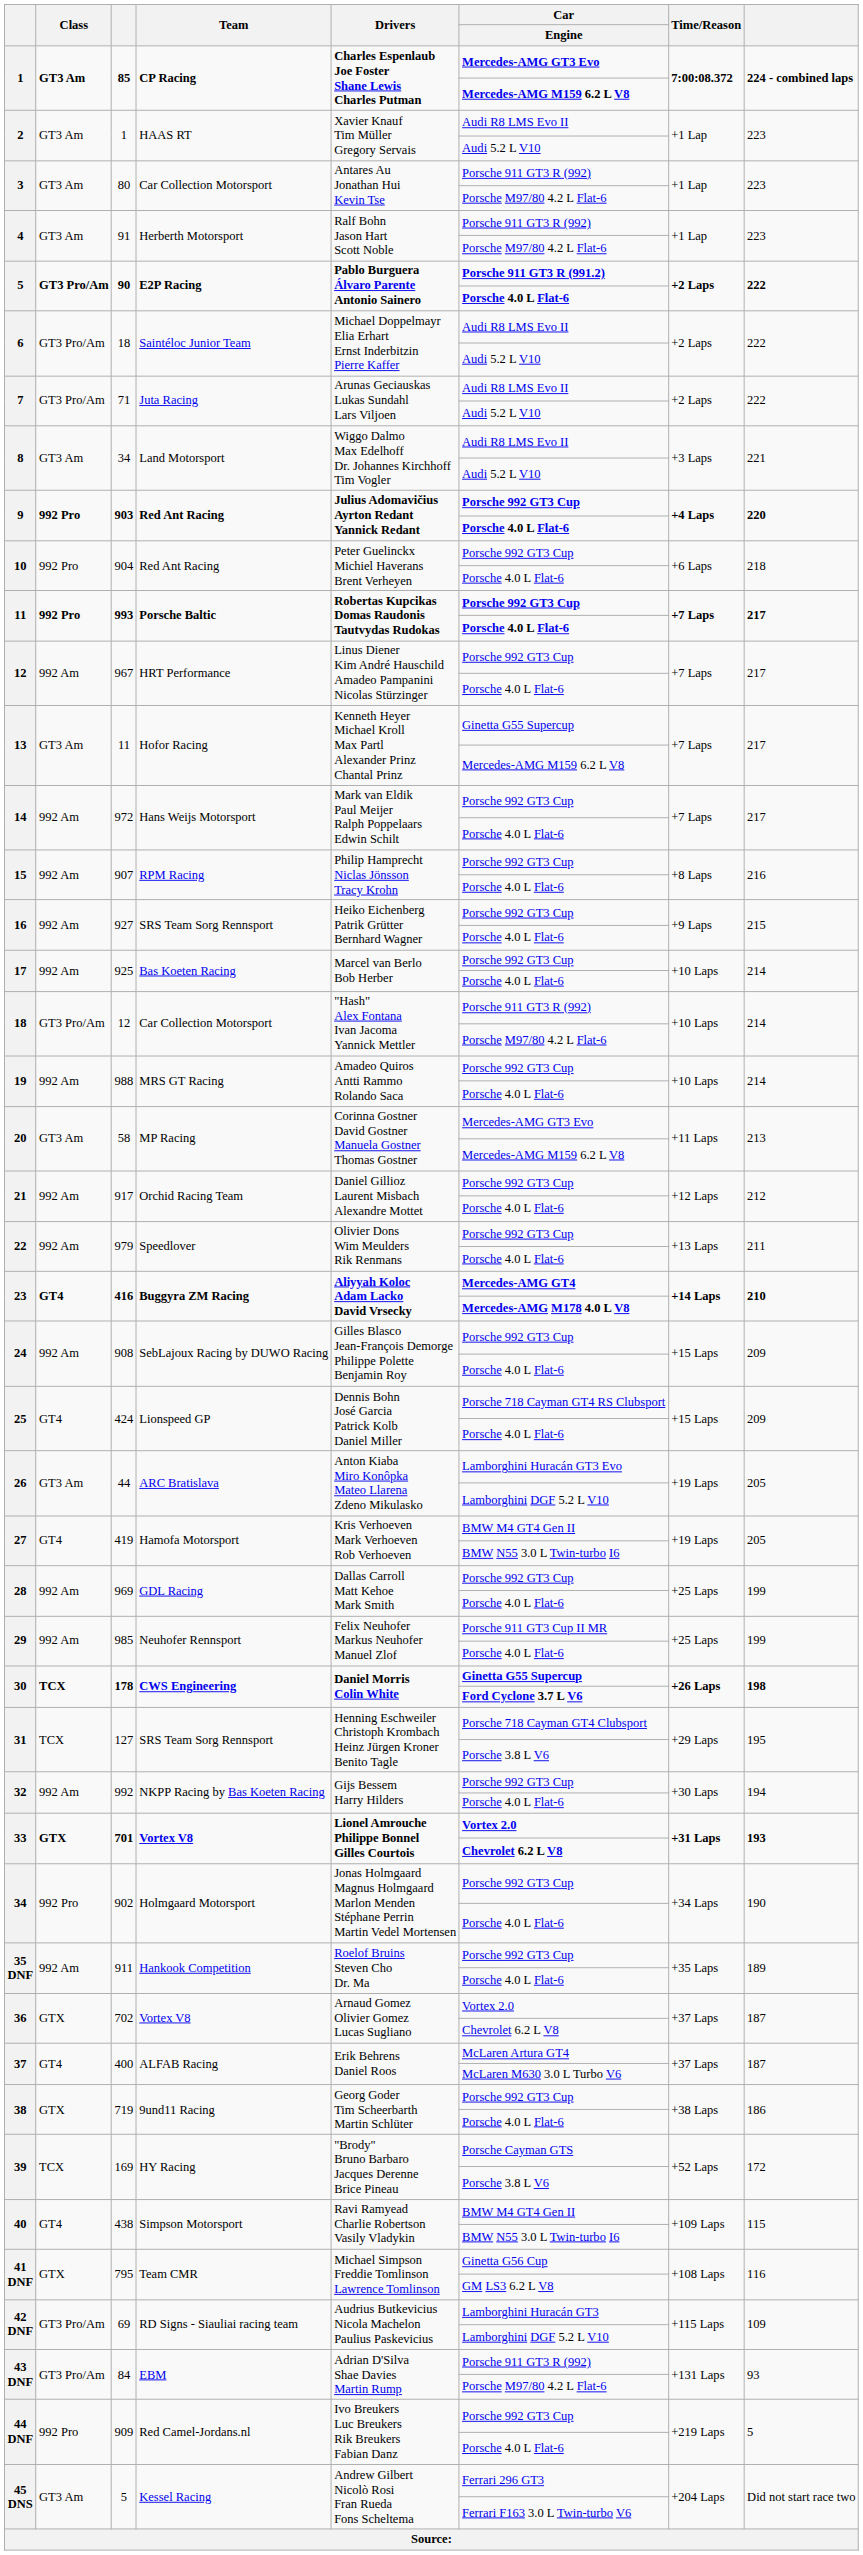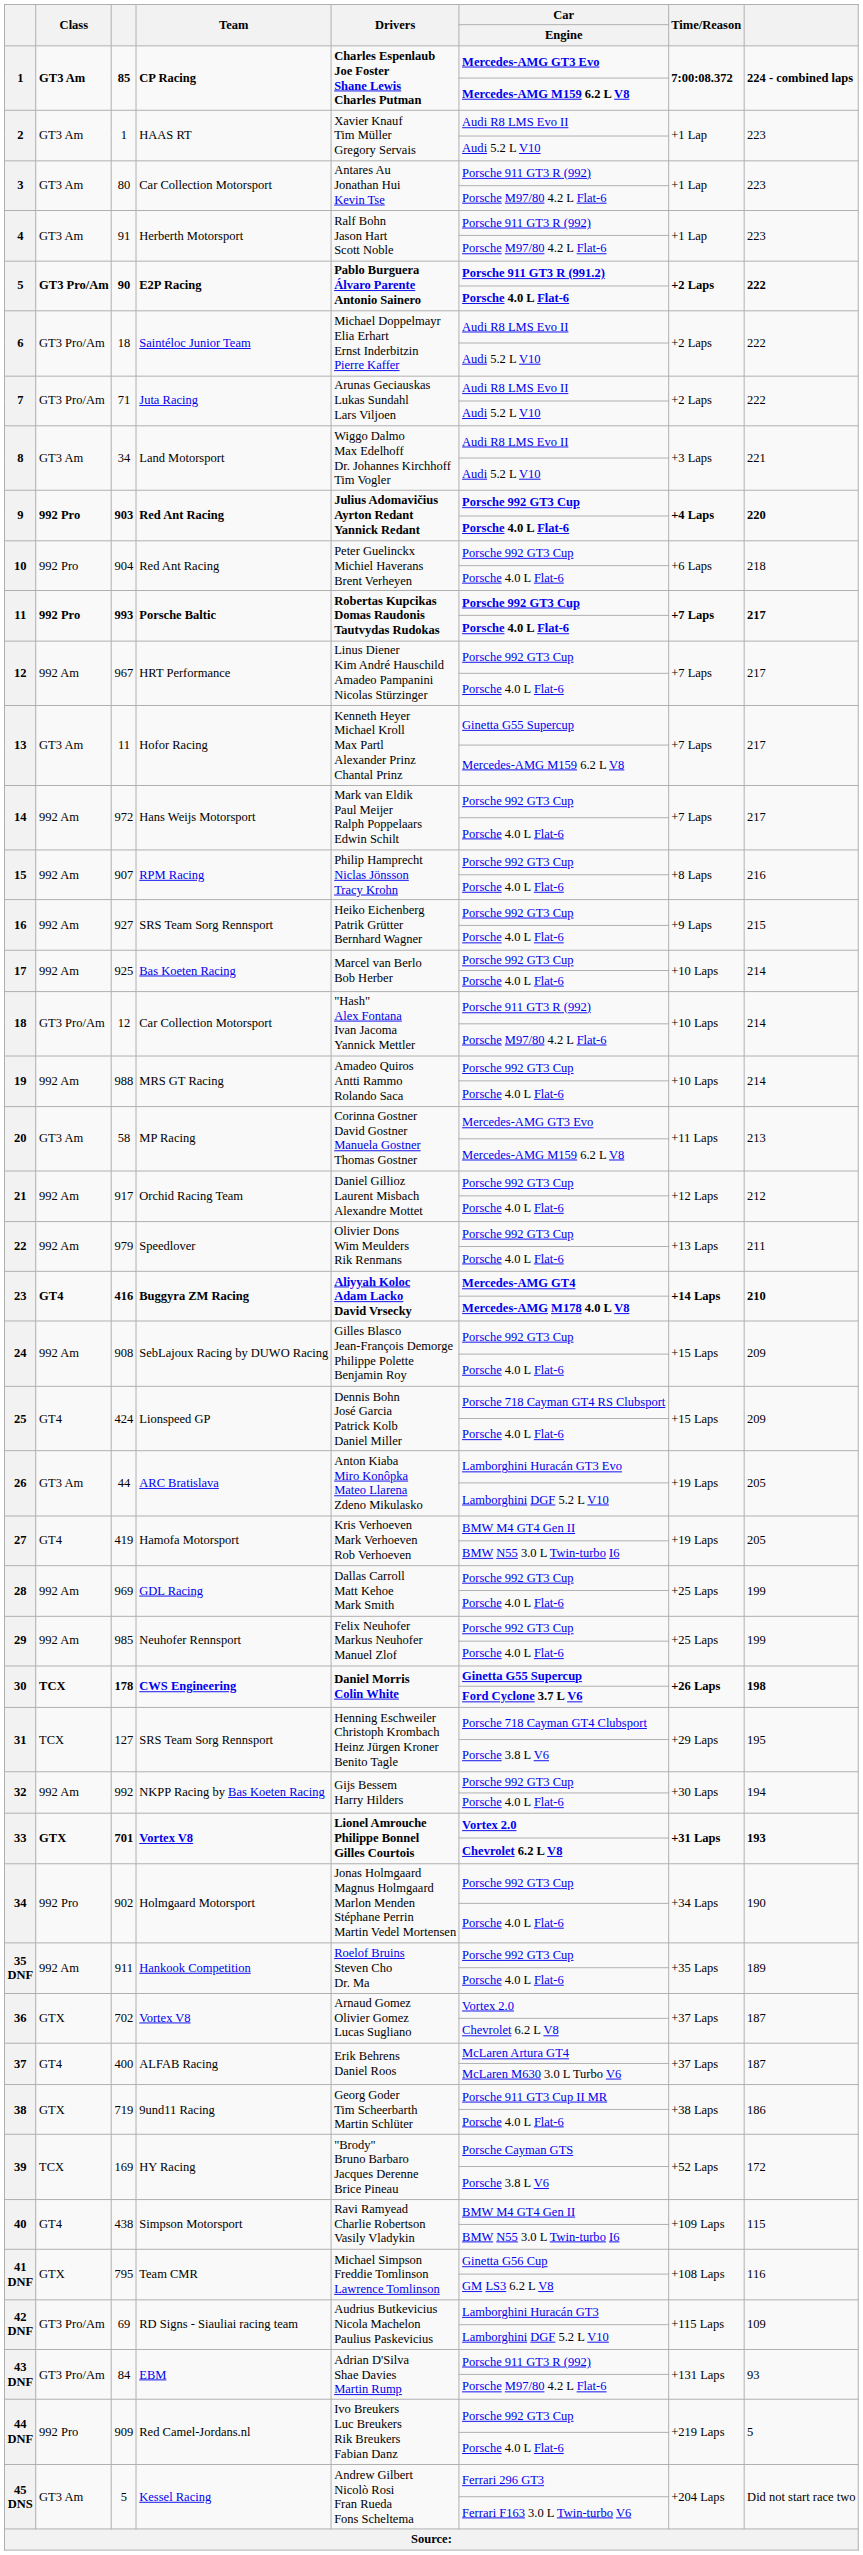(535, 1628) Porsche 911 GT3 Cup II MR -> (518, 1628) Porsche 992 GT3 Cup
(518, 2096) Porsche 992 GT3 Cup -> (535, 2096) Porsche 911 GT3 Cup II MR
